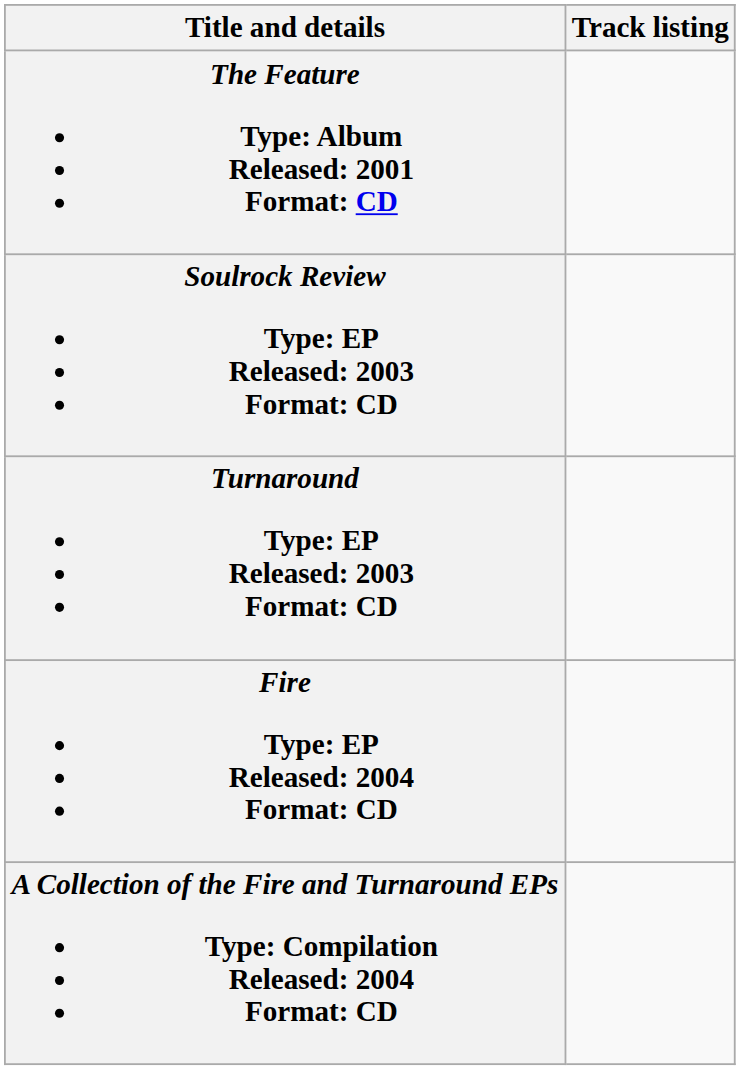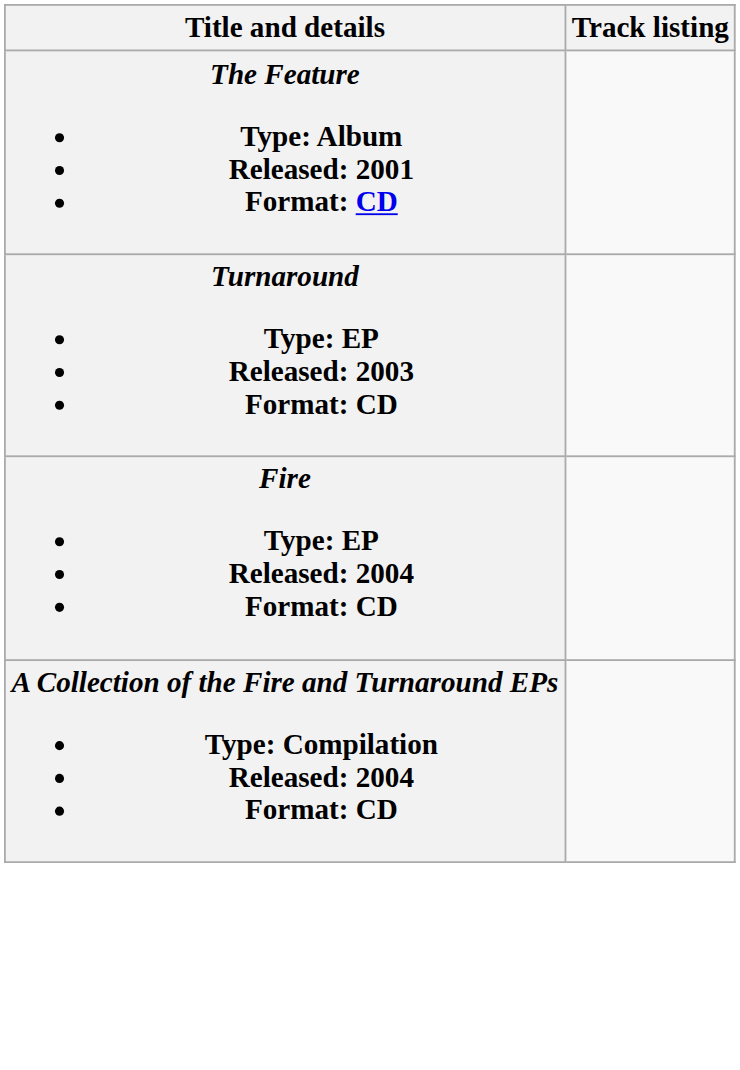- row: (285, 341)
